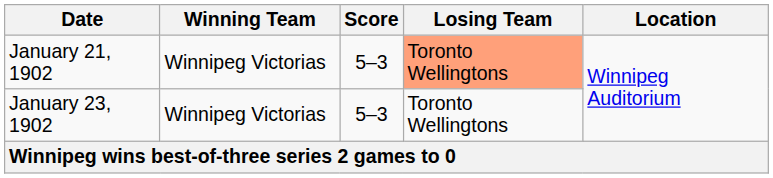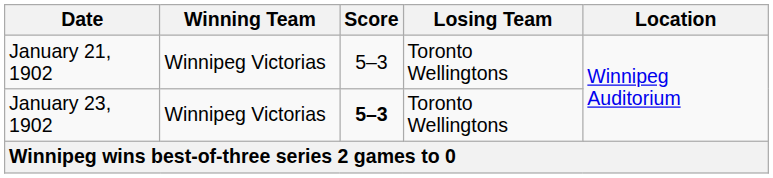(458, 61) lightsalmon background -> (458, 61) no background
(371, 114) normal -> (371, 114) bold
